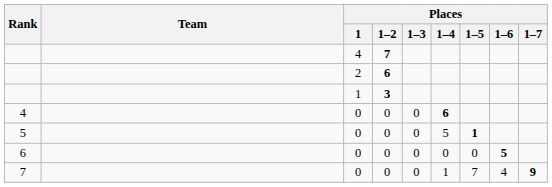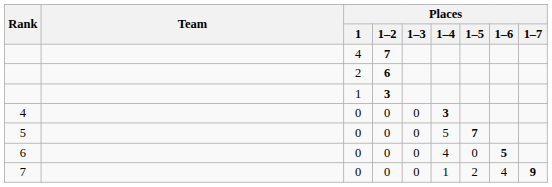(446, 113) 6 -> (446, 113) 3
(475, 133) 1 -> (475, 133) 7
(446, 152) 0 -> (446, 152) 4
(475, 172) 7 -> (475, 172) 2
